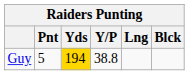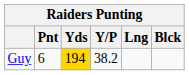(41, 59) 5 -> (41, 59) 6
(106, 59) 38.8 -> (106, 59) 38.2
